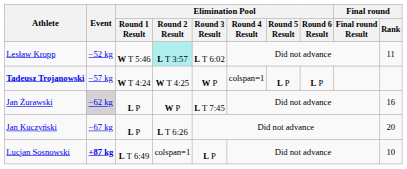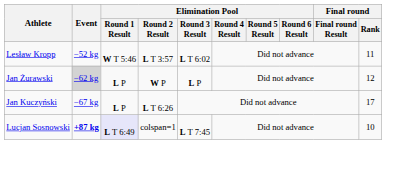(173, 59) paleturquoise background -> (158, 59) no background
- row: (45, 78)
(210, 108) L T 7:45 -> (195, 83) L P
(391, 103) 16 -> (370, 78) 12
(391, 127) 20 -> (370, 103) 17
(134, 157) no background -> (119, 132) lavender background
(210, 157) L P -> (195, 132) L T 7:45
